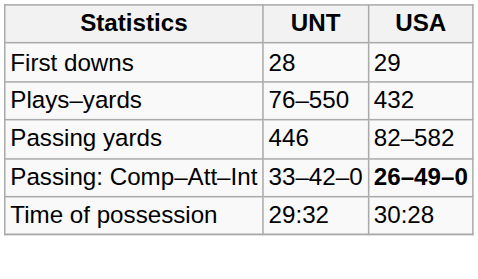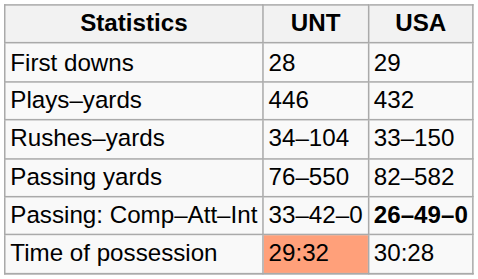(309, 100) 76–550 -> (289, 100) 446
+ row: (88, 138)
(289, 138) 446 -> (309, 177) 76–550
(299, 215) no background -> (299, 253) lightsalmon background
